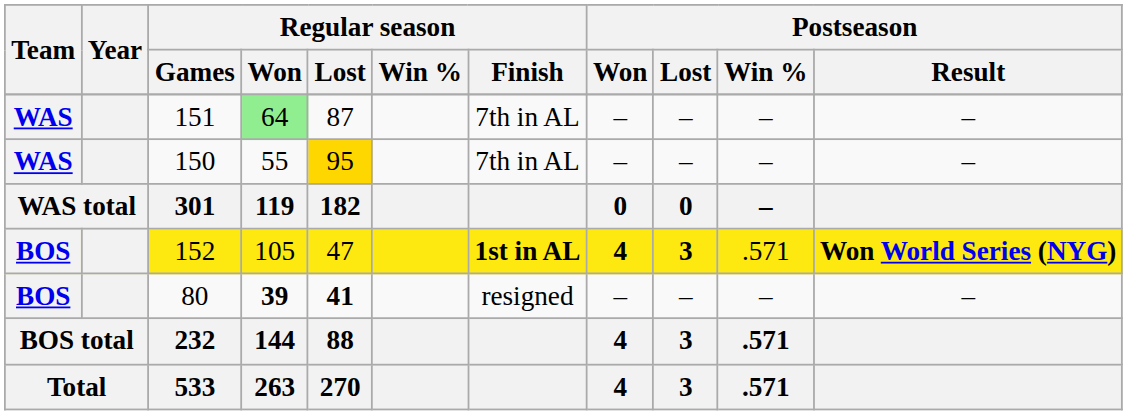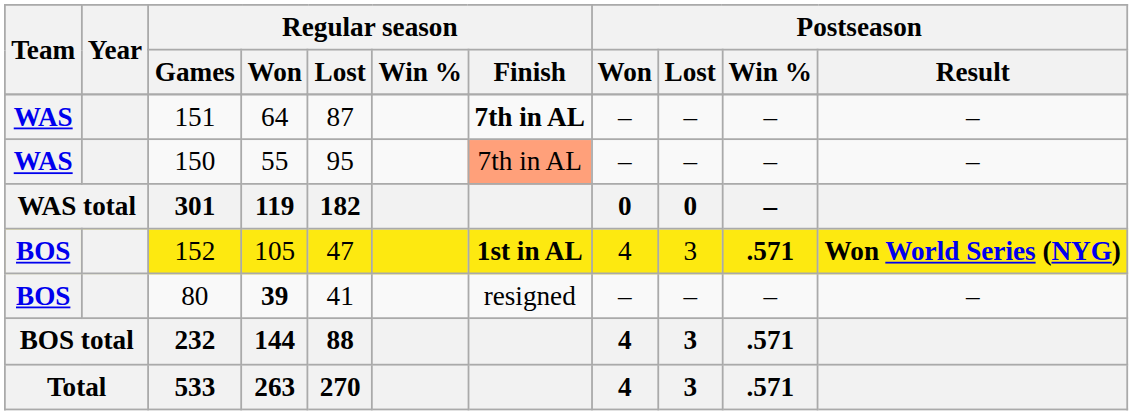(275, 116) lightgreen background -> (275, 116) no background
(527, 116) normal -> (530, 116) bold
(340, 161) gold background -> (340, 161) no background
(527, 161) no background -> (530, 161) lightsalmon background
(620, 251) bold -> (625, 251) normal
(686, 251) bold -> (690, 251) normal
(766, 251) normal -> (770, 251) bold
(340, 296) bold -> (340, 296) normal
